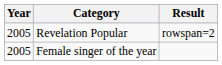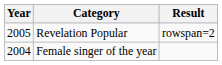(19, 51) 2005 -> (19, 51) 2004
